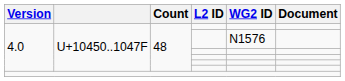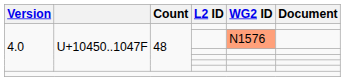(247, 39) no background -> (247, 39) lightsalmon background
